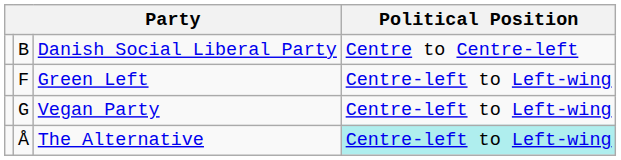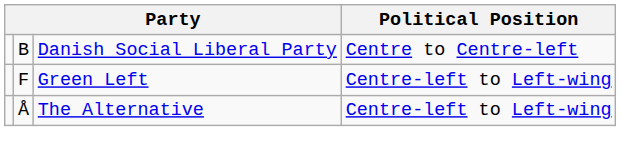- row: (99, 110)
(479, 140) paleturquoise background -> (479, 110) no background
